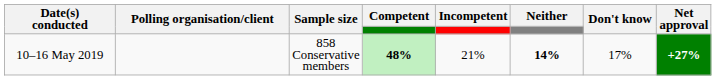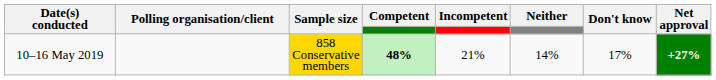(326, 54) no background -> (326, 54) gold background
(547, 54) bold -> (547, 54) normal
